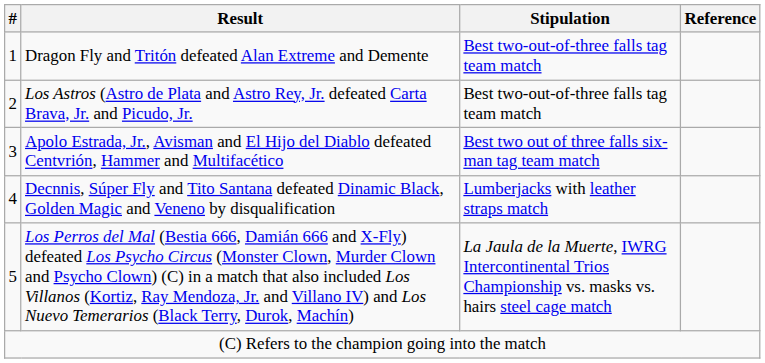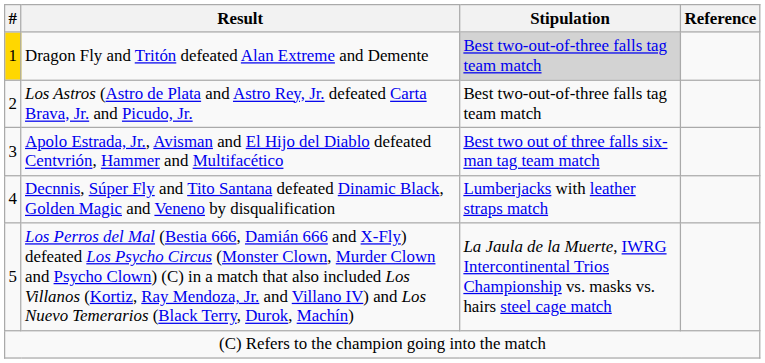(13, 55) no background -> (13, 55) gold background
(565, 55) no background -> (565, 55) lightgrey background
